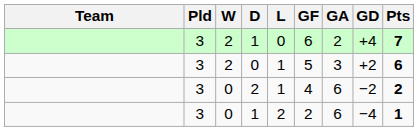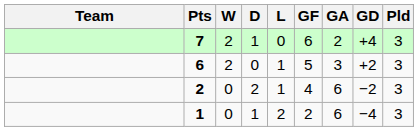columns swapped: (200, 16) <-> (398, 16)
